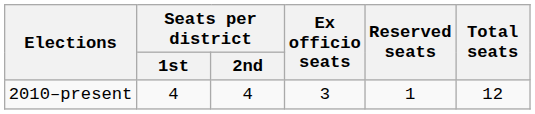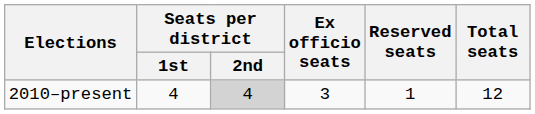(248, 94) no background -> (248, 94) lightgrey background
